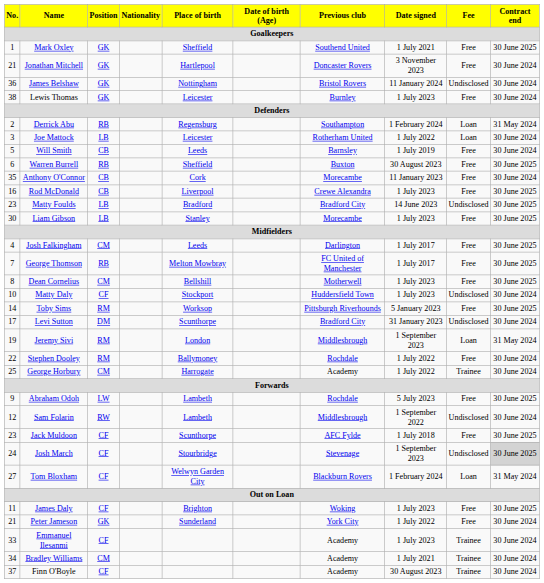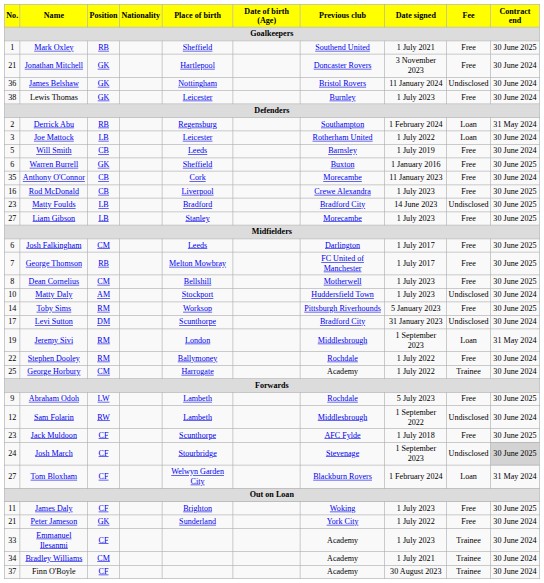(104, 47) GK -> (104, 47) RB
(104, 164) RB -> (104, 164) GK
(416, 164) 30 August 2023 -> (416, 164) 1 January 2016
(12, 218) 30 -> (12, 218) 27
(12, 245) 4 -> (12, 245) 6
(104, 294) CF -> (104, 294) AM
